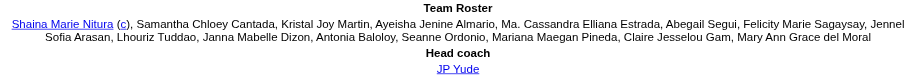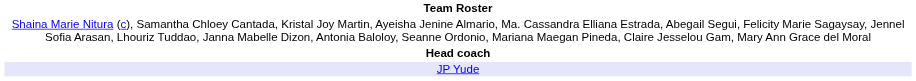(458, 69) no background -> (458, 69) lavender background
